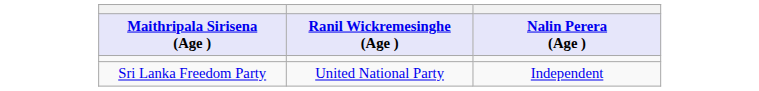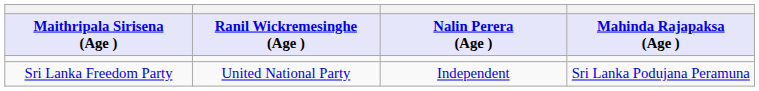+ column: (661, 34)
